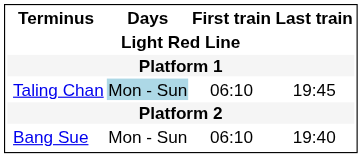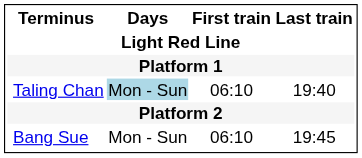(314, 89) 19:45 -> (314, 89) 19:40
(314, 137) 19:40 -> (314, 137) 19:45
